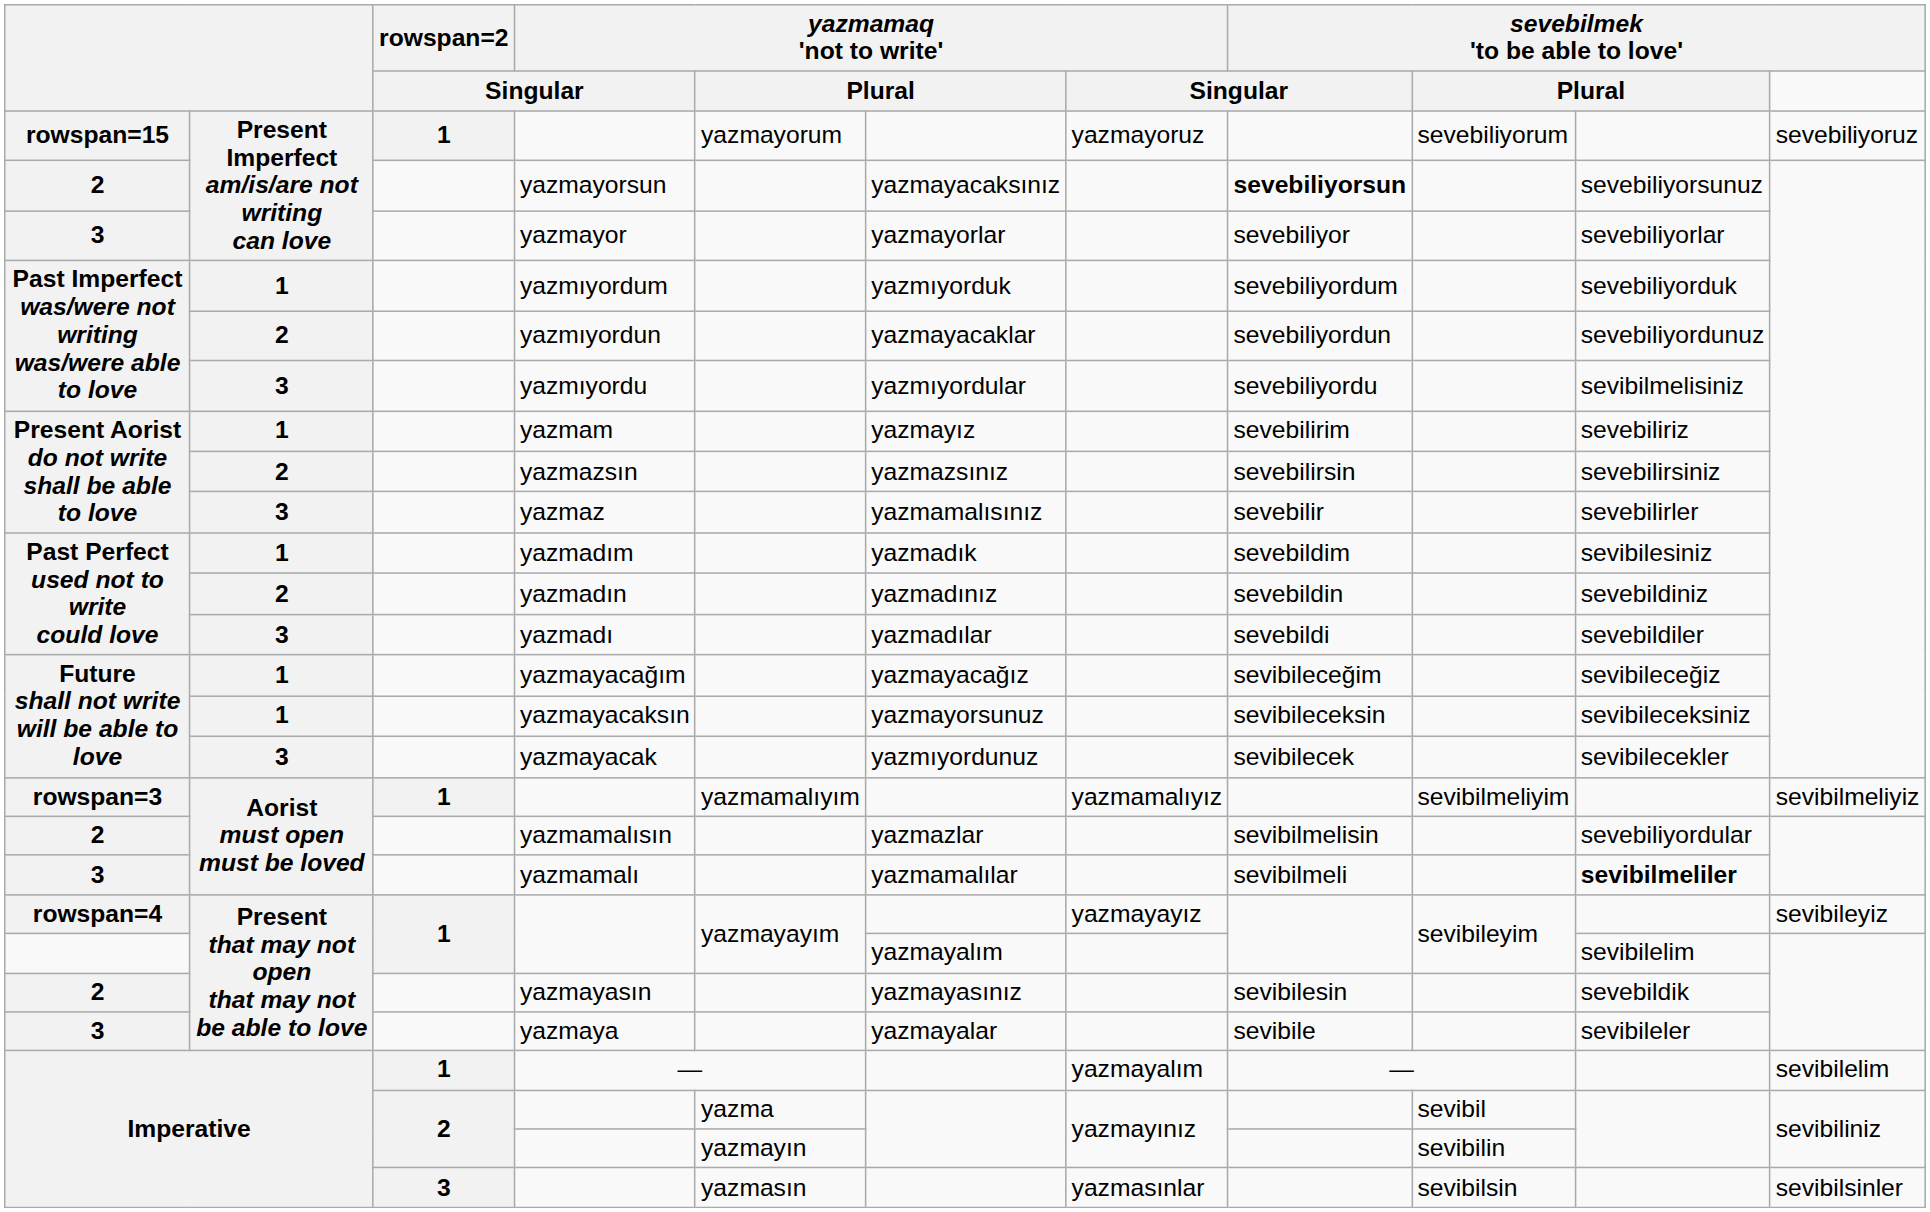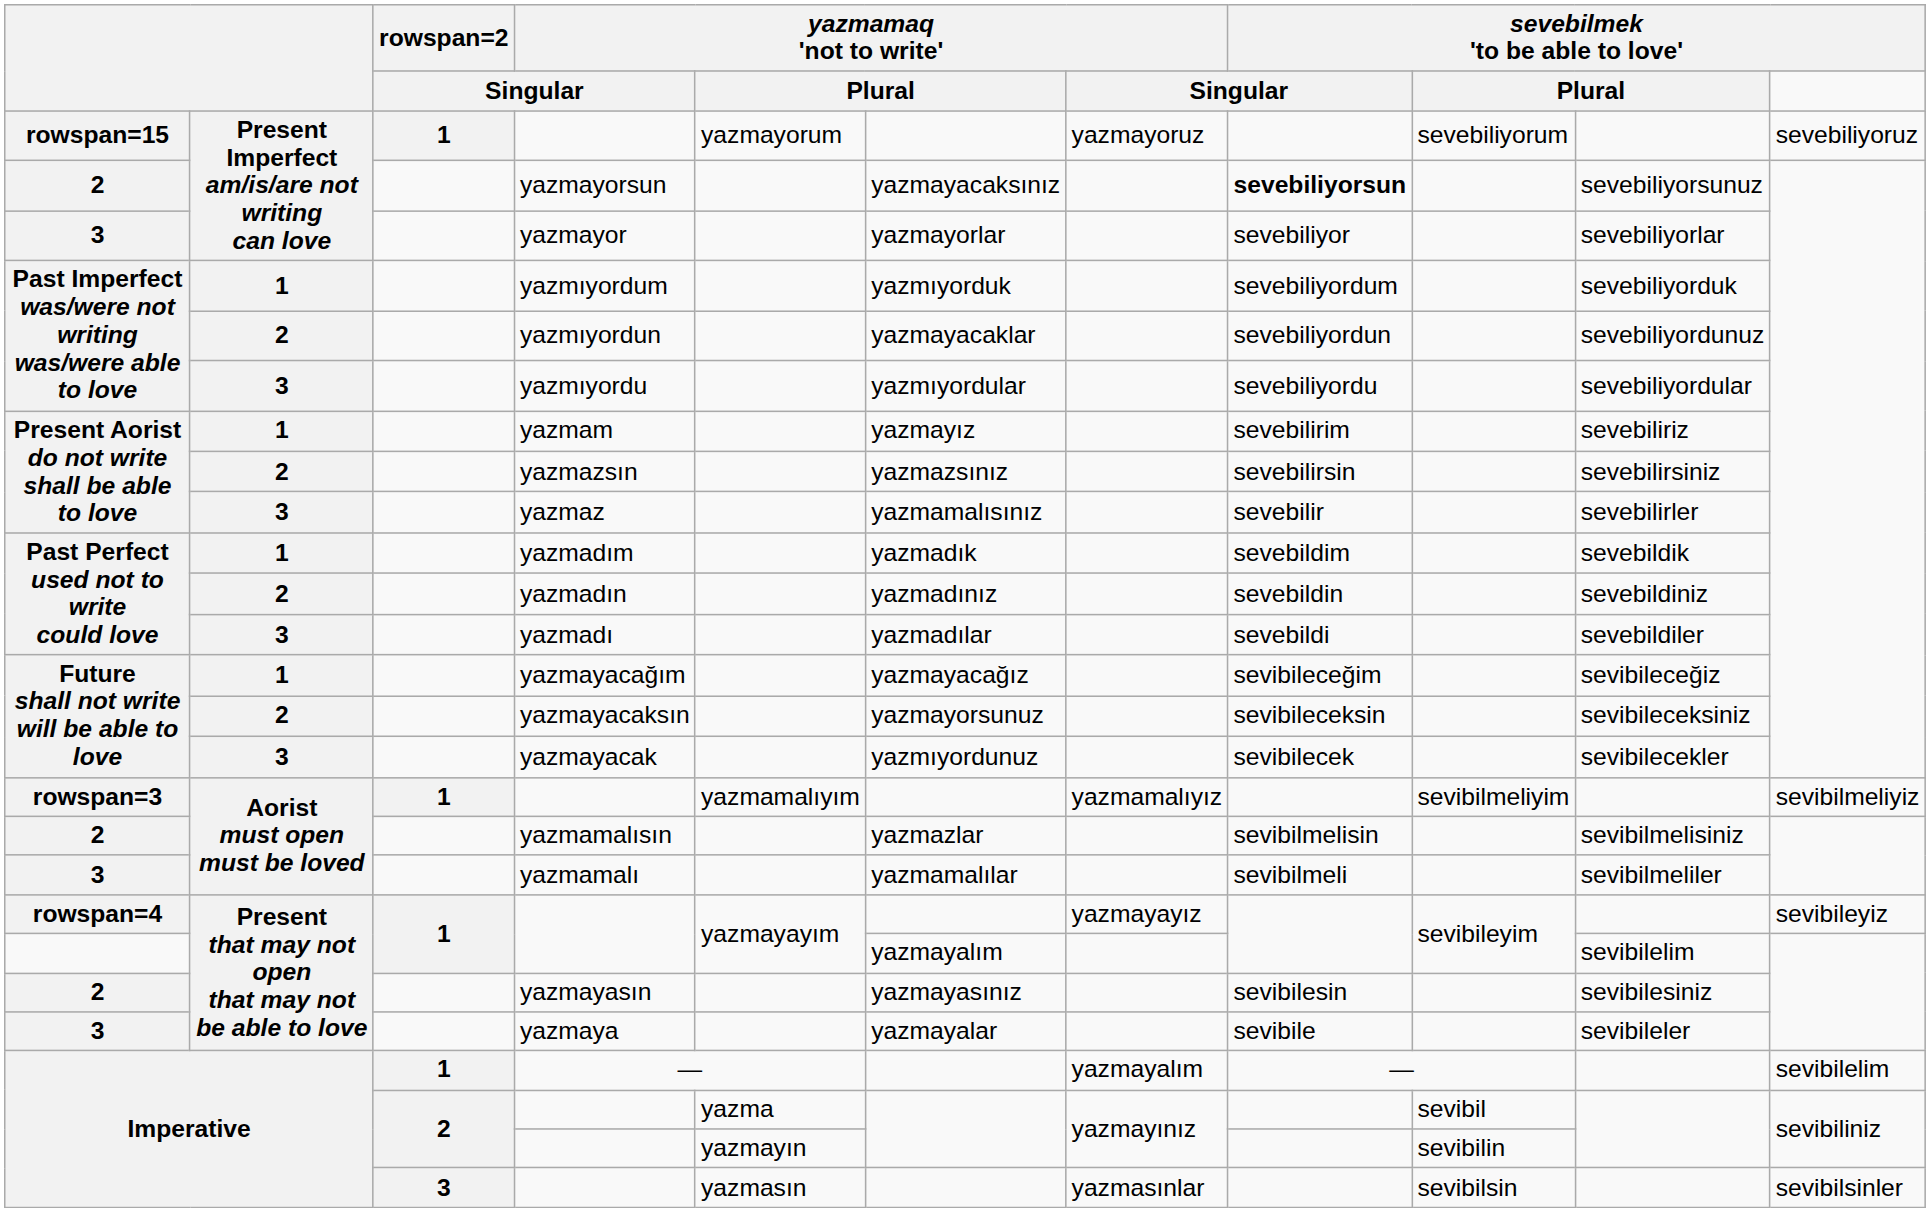(1662, 385) sevibilmelisiniz -> (1666, 385) sevebiliyordular
(1647, 552) sevibilesiniz -> (1635, 552) sevebildik
(282, 715) 1 -> (282, 715) 2
(1666, 835) sevebiliyordular -> (1662, 835) sevibilmelisiniz
(1659, 874) bold -> (1651, 874) normal
(1635, 991) sevebildik -> (1647, 991) sevibilesiniz
